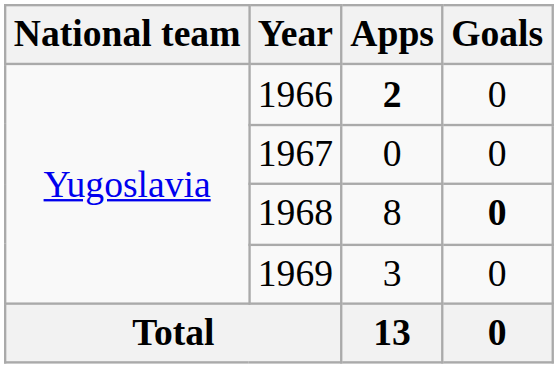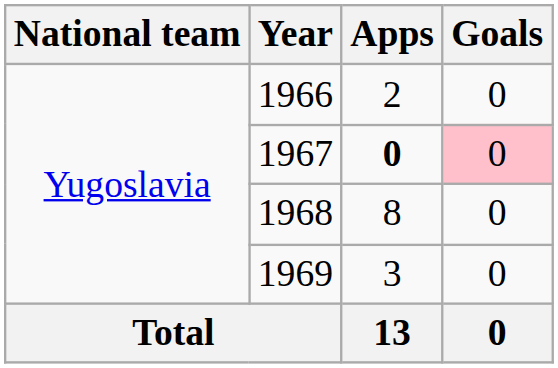(392, 93) bold -> (392, 93) normal
(392, 153) normal -> (392, 153) bold
(497, 153) no background -> (497, 153) pink background
(497, 213) bold -> (497, 213) normal
